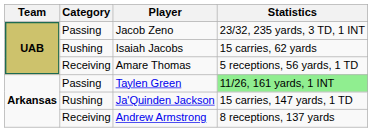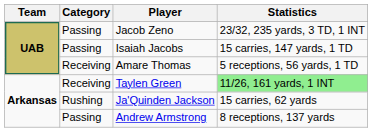(82, 48) Rushing -> (82, 48) Passing
(268, 48) 15 carries, 62 yards -> (286, 48) 15 carries, 147 yards, 1 TD
(82, 83) Passing -> (86, 83) Receiving
(286, 100) 15 carries, 147 yards, 1 TD -> (268, 100) 15 carries, 62 yards
(86, 118) Receiving -> (82, 118) Passing
